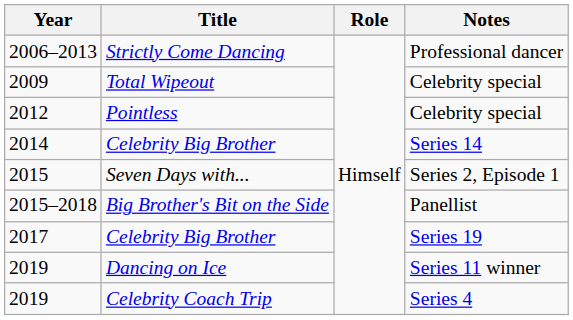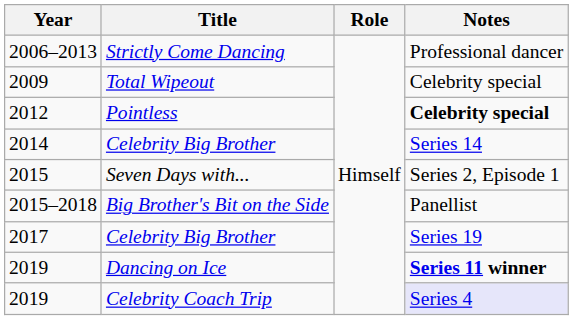(476, 112) normal -> (480, 112) bold
(475, 267) normal -> (478, 267) bold
(441, 298) no background -> (441, 298) lavender background
